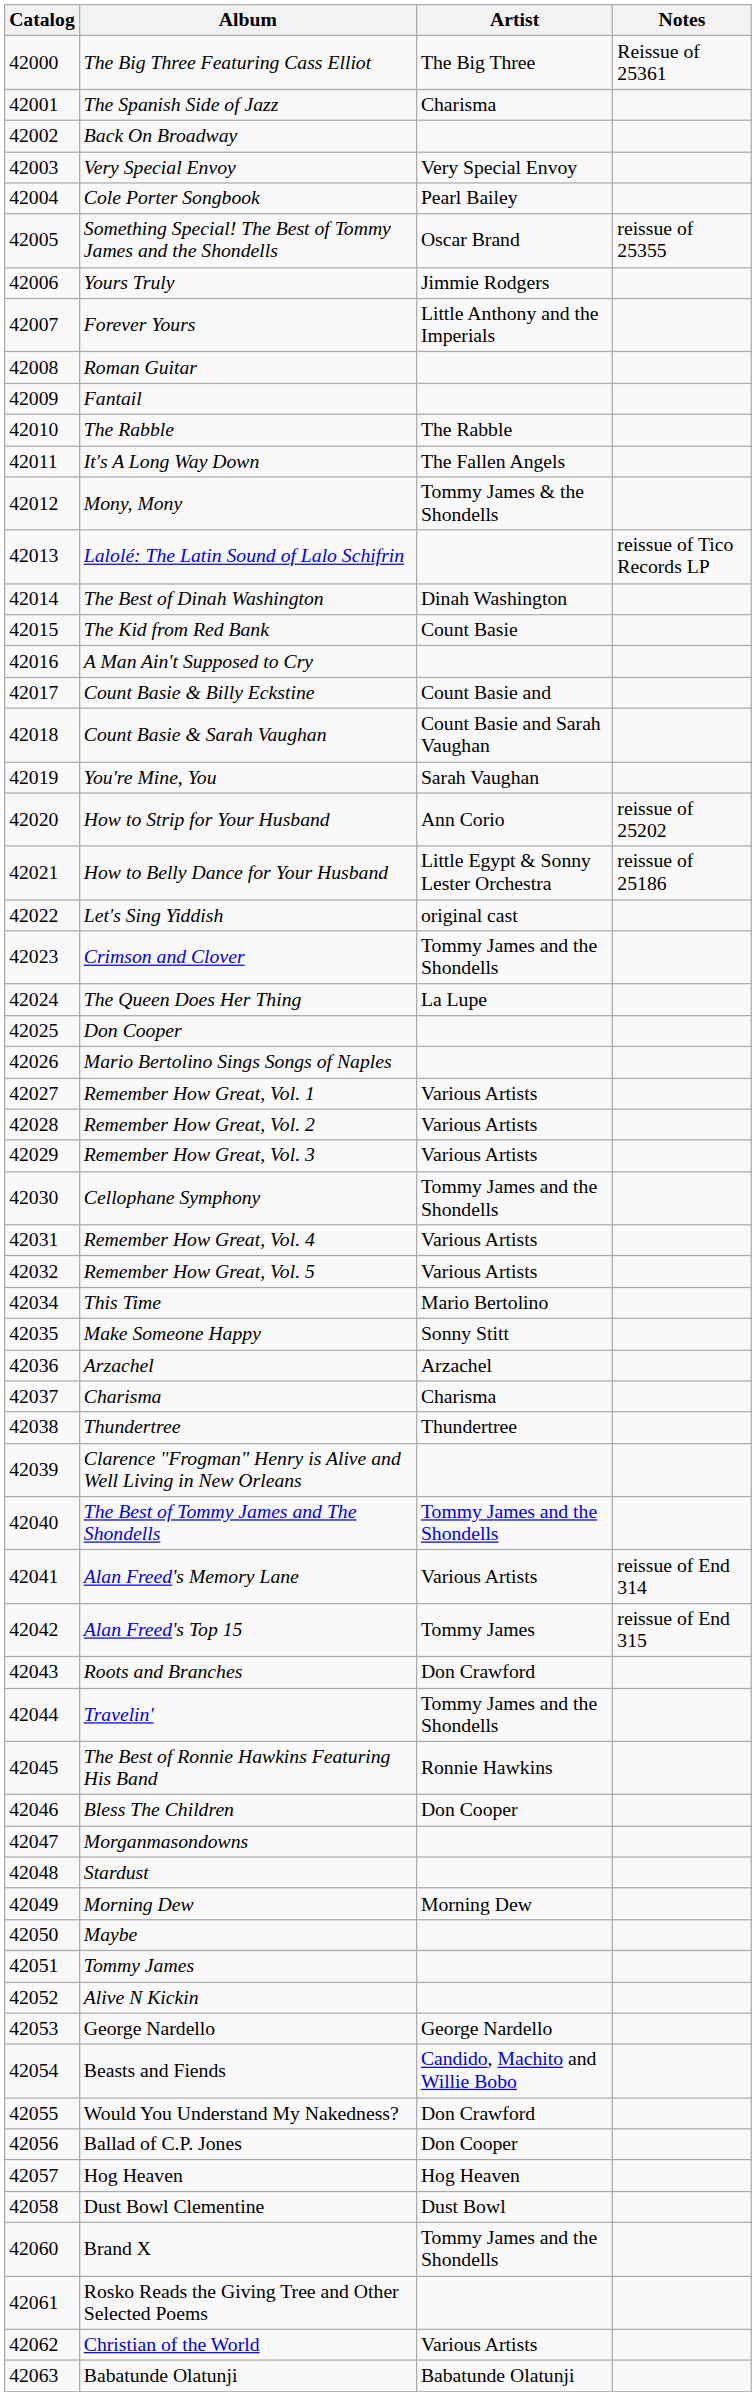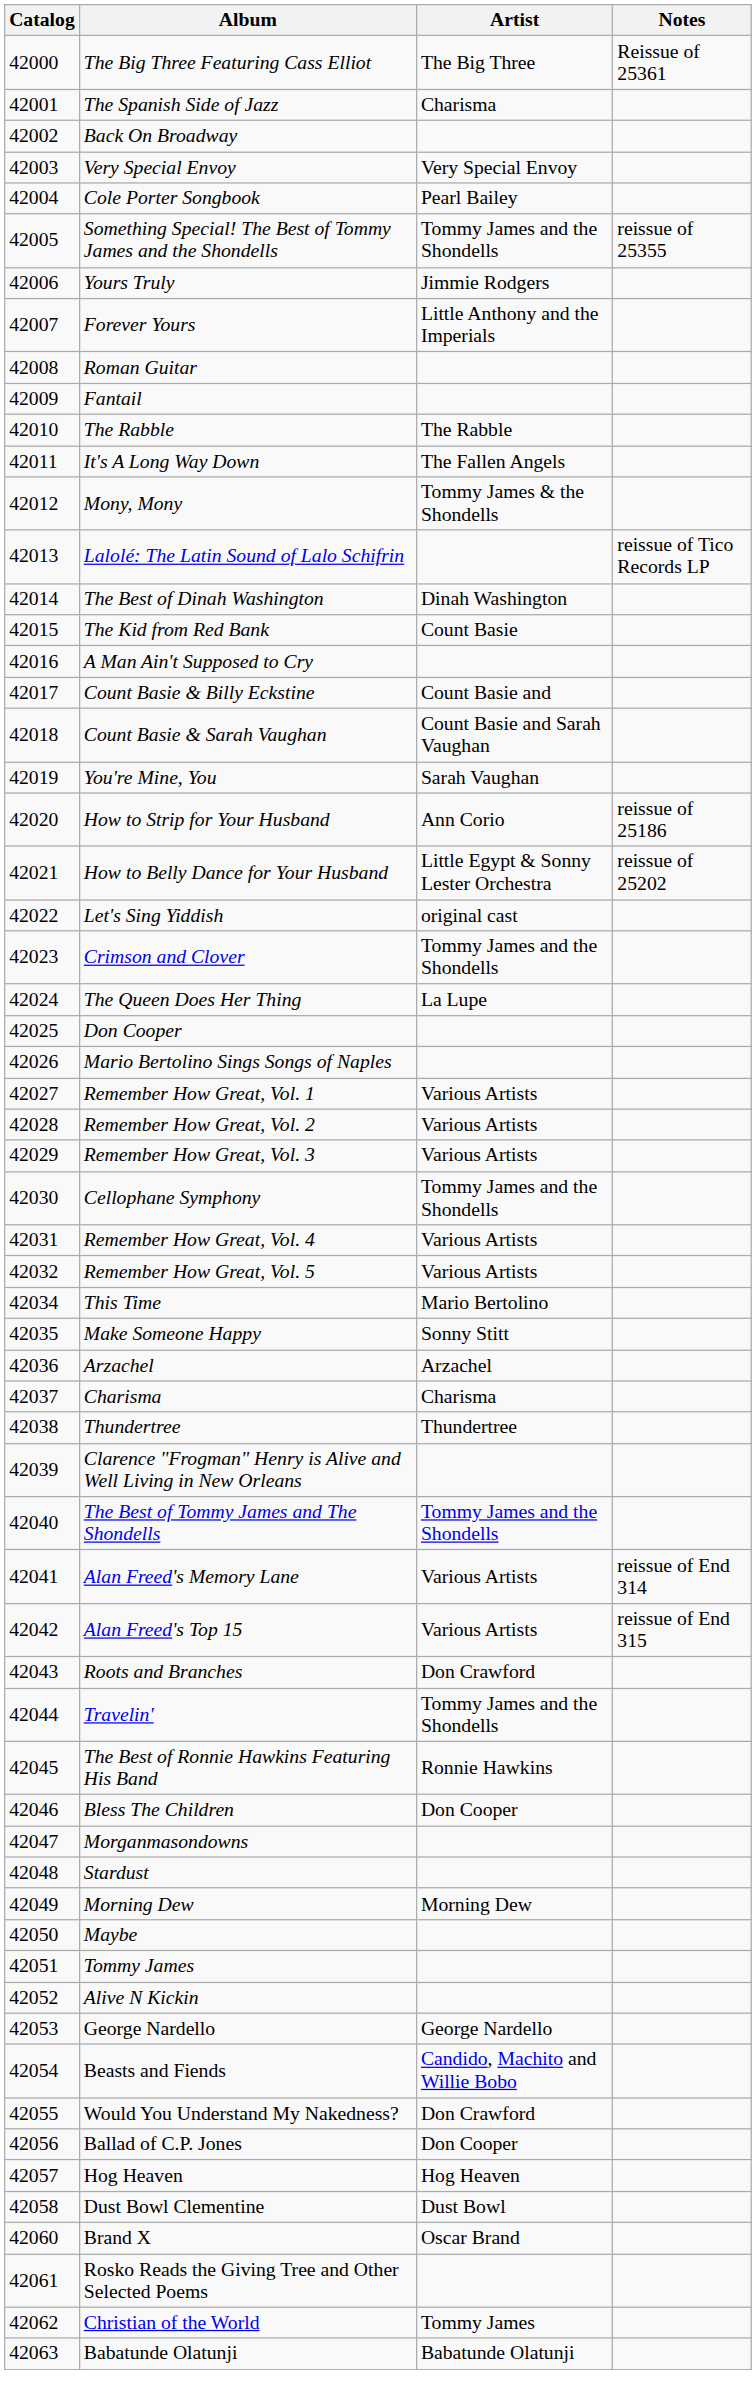(470, 240) Oscar Brand -> (509, 240) Tommy James and the Shondells
(655, 819) reissue of 25202 -> (655, 819) reissue of 25186
(655, 872) reissue of 25186 -> (655, 872) reissue of 25202
(478, 1629) Tommy James -> (479, 1629) Various Artists
(509, 2249) Tommy James and the Shondells -> (470, 2237) Oscar Brand
(479, 2344) Various Artists -> (478, 2322) Tommy James
